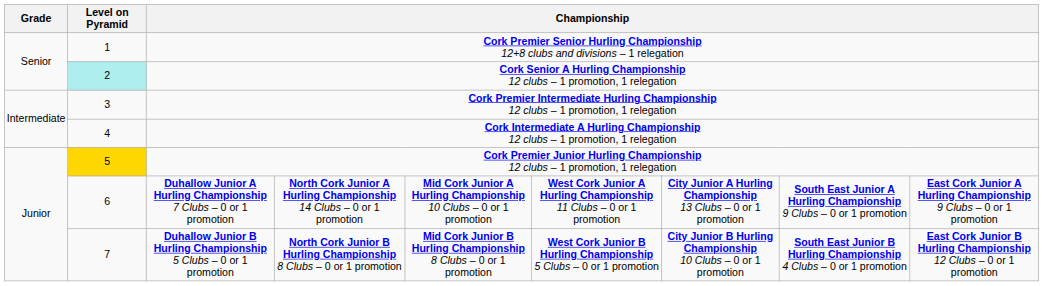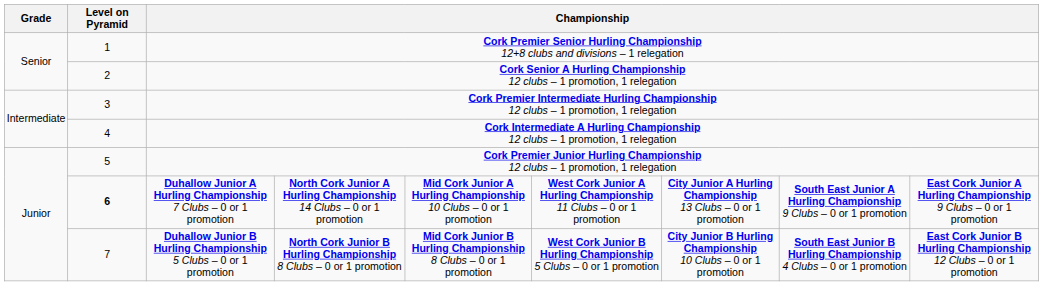(107, 76) paleturquoise background -> (107, 76) no background
(107, 161) gold background -> (107, 161) no background
(107, 202) normal -> (107, 202) bold
